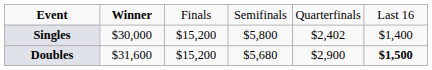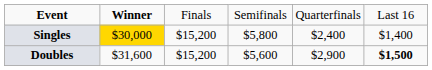(132, 35) no background -> (132, 35) gold background
(328, 35) $2,402 -> (328, 35) $2,400
(260, 55) $5,680 -> (260, 55) $5,600
